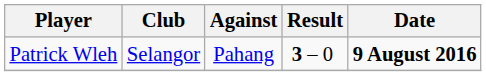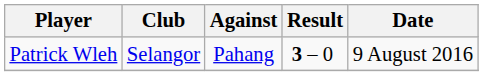(415, 53) bold -> (413, 53) normal
